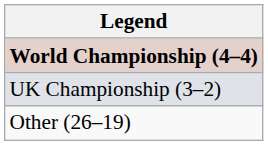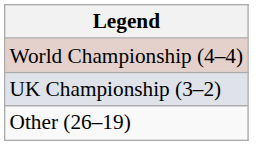(134, 55) bold -> (126, 55) normal
